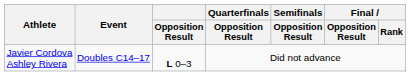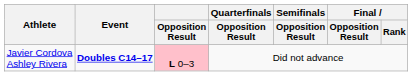(113, 58) normal -> (115, 58) bold
(179, 64) no background -> (182, 64) pink background
